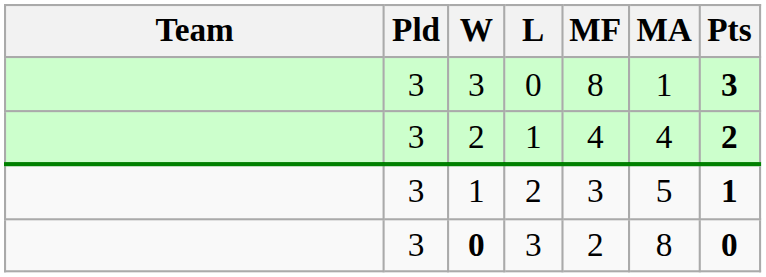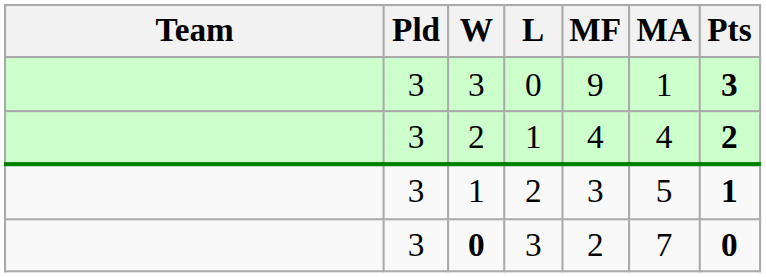(595, 83) 8 -> (595, 83) 9
(664, 244) 8 -> (664, 244) 7
